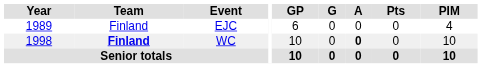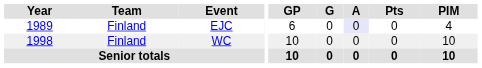(358, 26) no background -> (356, 26) lavender background
(129, 41) bold -> (127, 41) normal
(358, 41) bold -> (356, 41) normal
